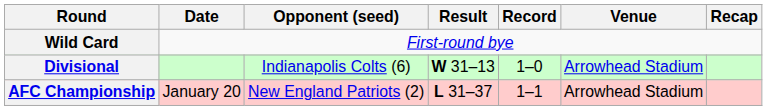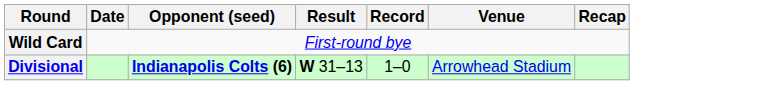(336, 67) normal -> (212, 67) bold
- row: (82, 92)
